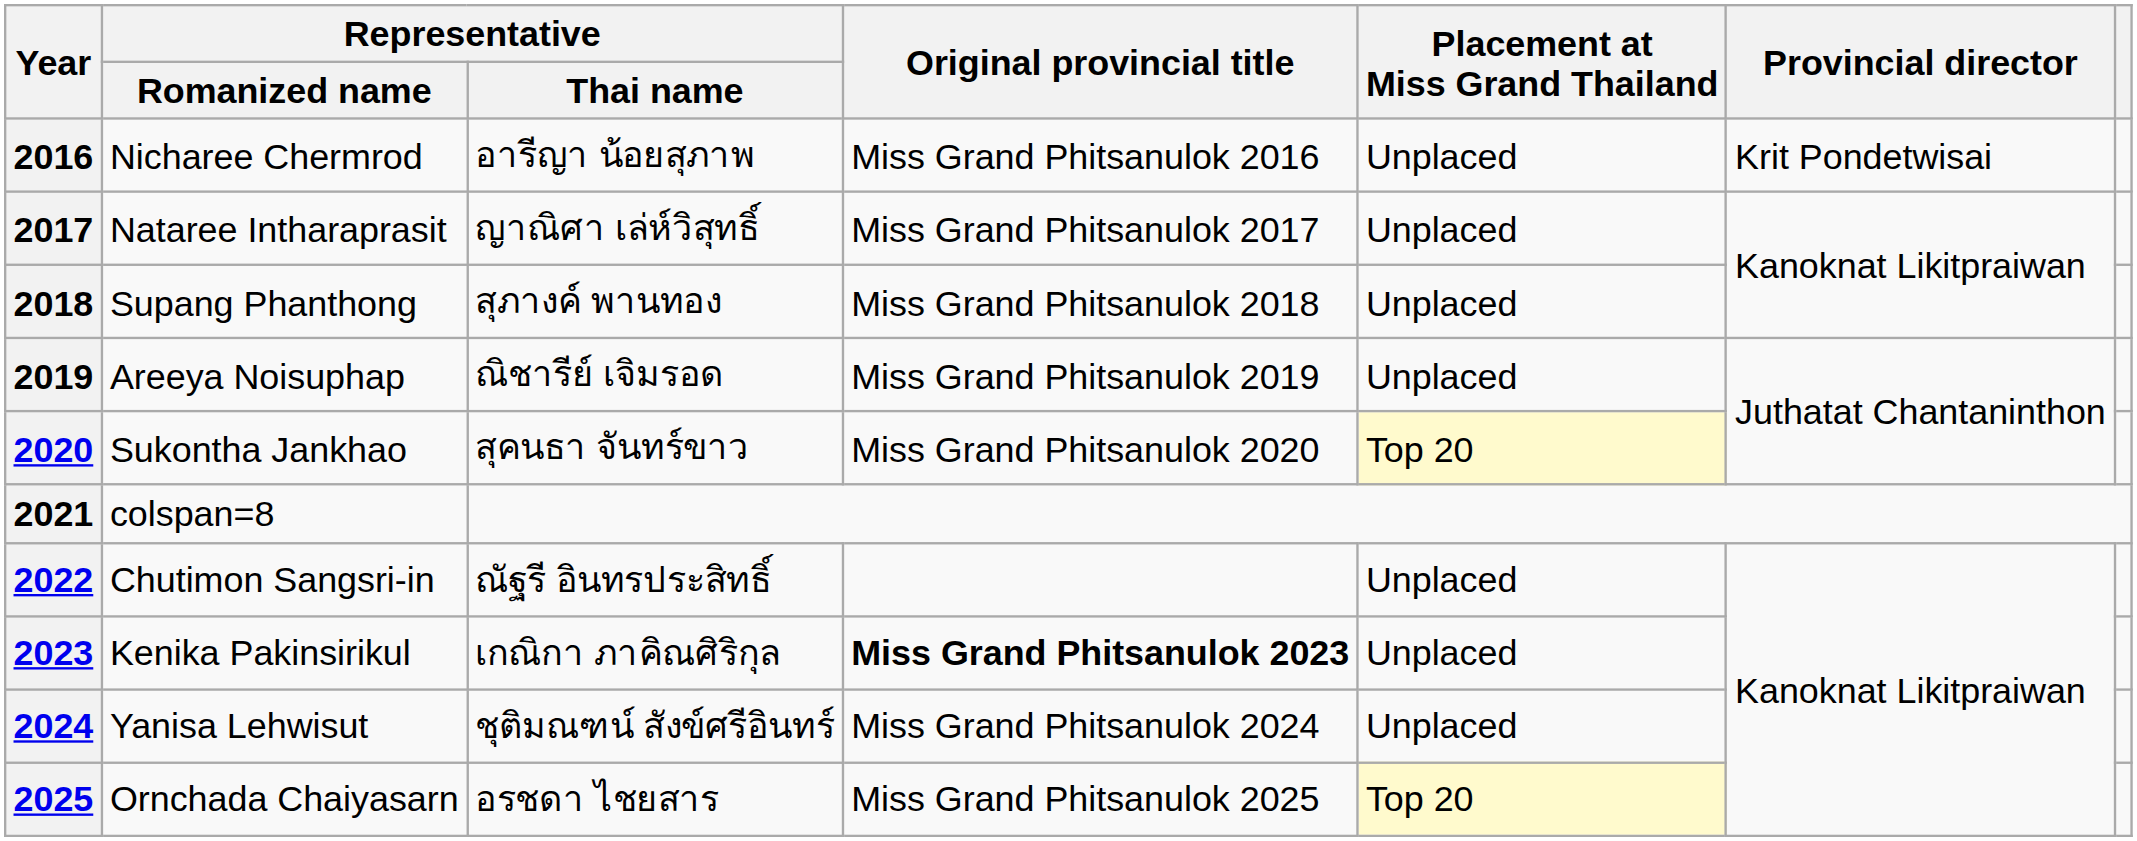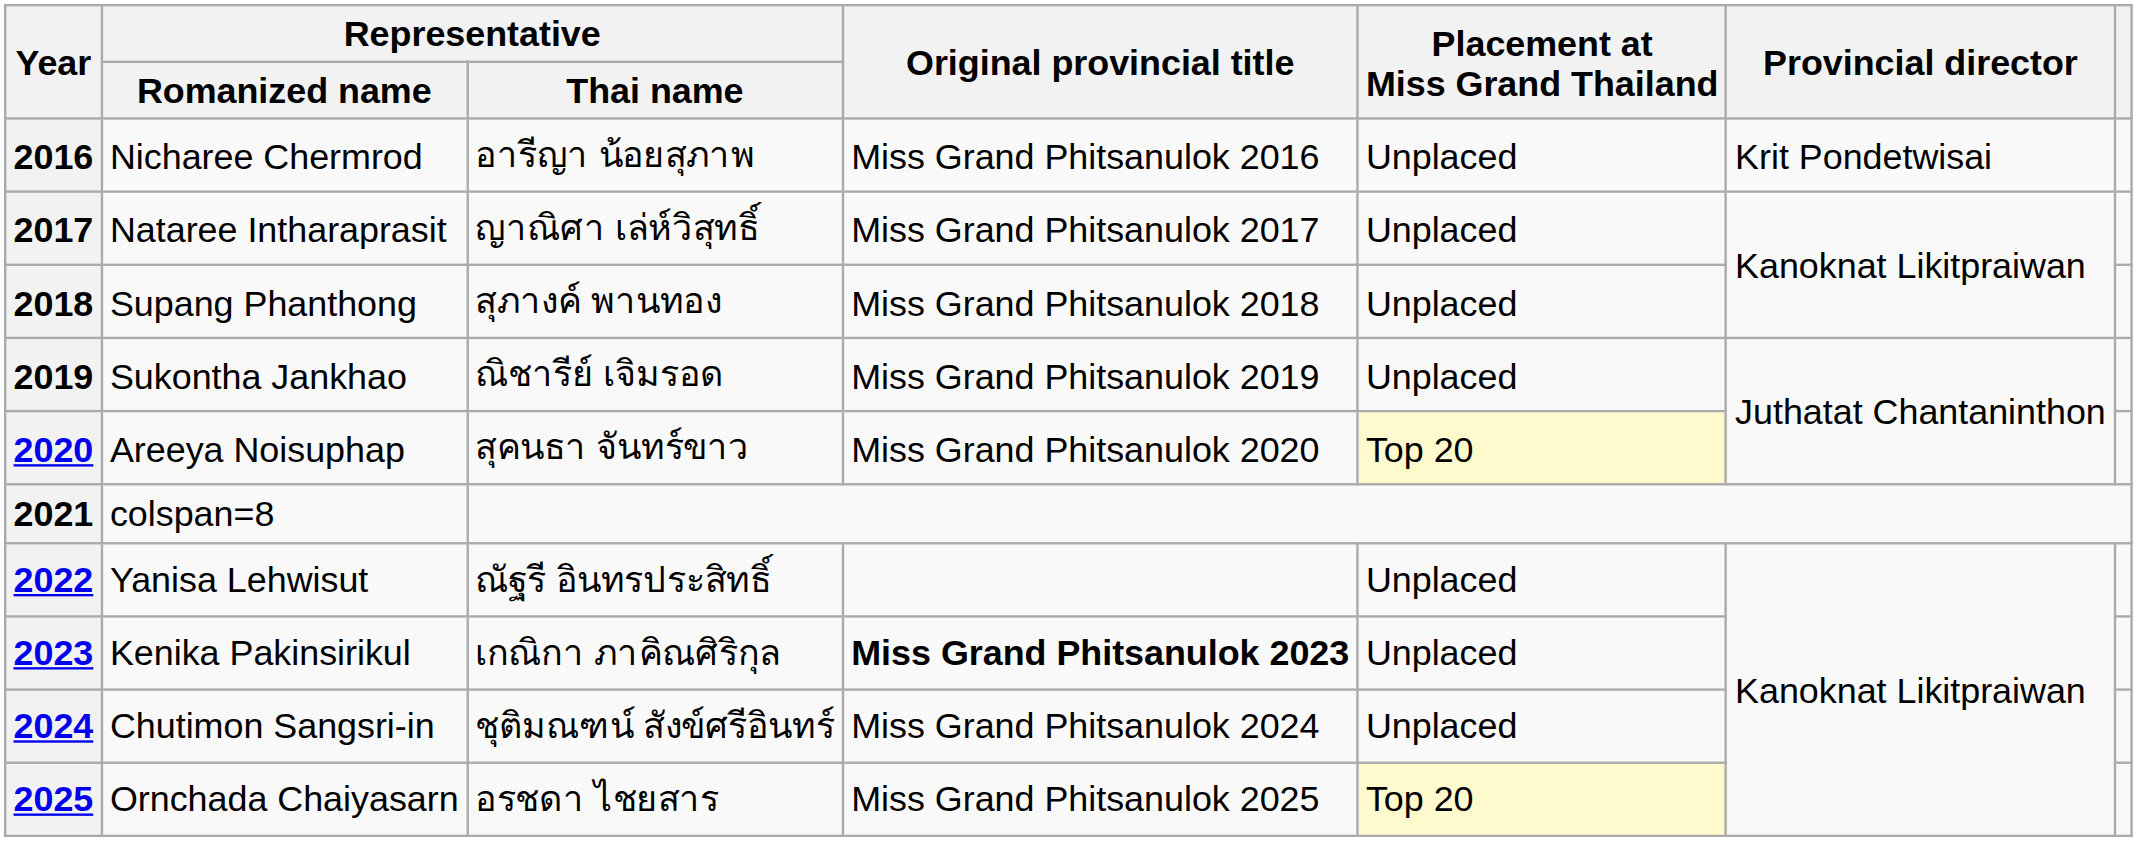(257, 376) Areeya Noisuphap -> (258, 376) Sukontha Jankhao
(258, 449) Sukontha Jankhao -> (257, 449) Areeya Noisuphap
(272, 579) Chutimon Sangsri-in -> (239, 579) Yanisa Lehwisut
(239, 726) Yanisa Lehwisut -> (272, 726) Chutimon Sangsri-in
